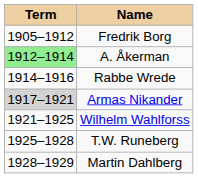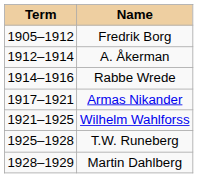(41, 57) lightgreen background -> (41, 57) no background
(41, 99) lightgrey background -> (41, 99) no background
